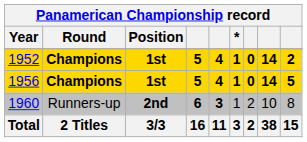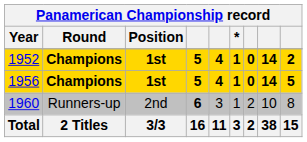(156, 103) bold -> (156, 103) normal
(219, 103) bold -> (219, 103) normal
